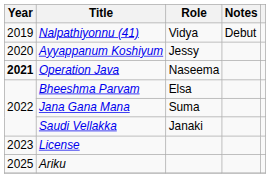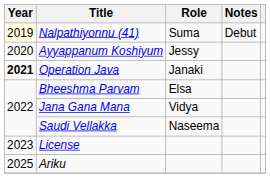(20, 32) no background -> (20, 32) lightyellow background
(183, 32) Vidya -> (184, 32) Suma
(194, 70) Naseema -> (186, 70) Janaki
(184, 107) Suma -> (183, 107) Vidya
(186, 126) Janaki -> (194, 126) Naseema
